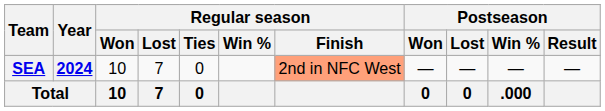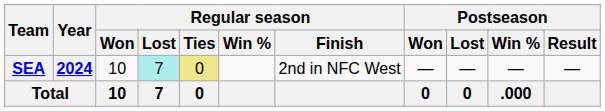(159, 68) no background -> (159, 68) paleturquoise background
(199, 68) no background -> (199, 68) khaki background
(340, 68) lightsalmon background -> (340, 68) no background
